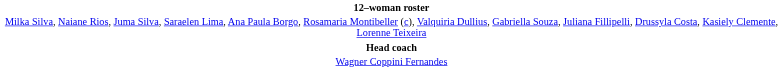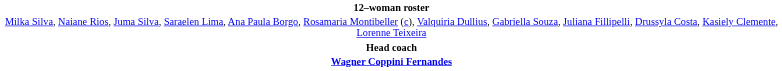(391, 61) normal -> (391, 61) bold
